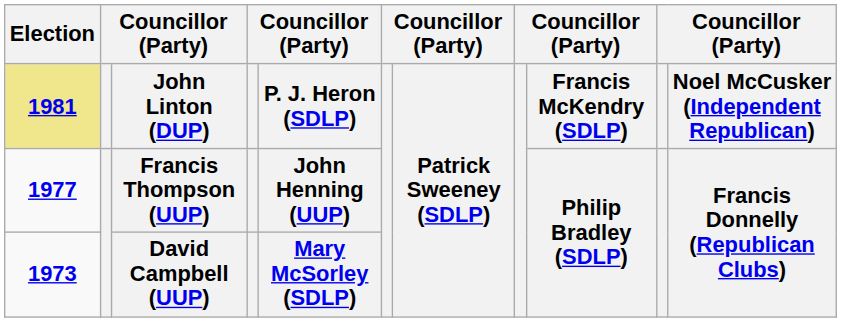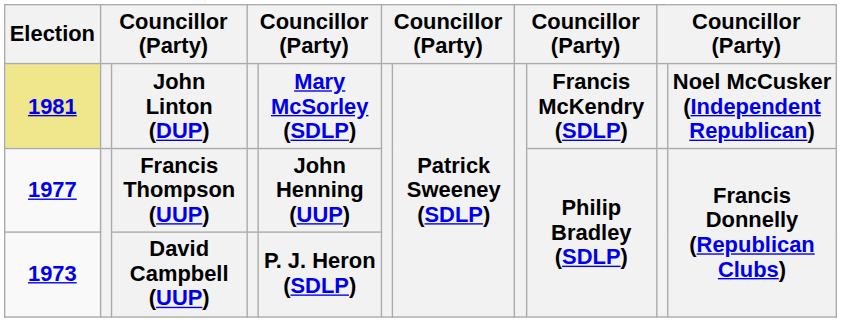(320, 105) P. J. Heron (SDLP) -> (320, 105) Mary McSorley (SDLP)
(320, 274) Mary McSorley (SDLP) -> (320, 274) P. J. Heron (SDLP)
